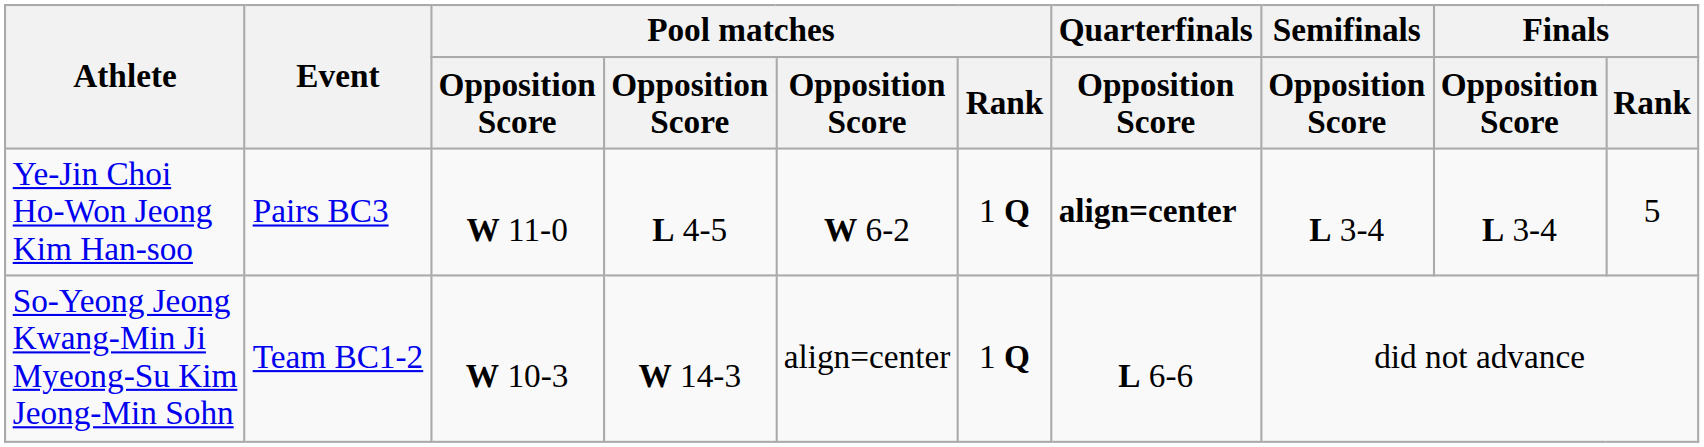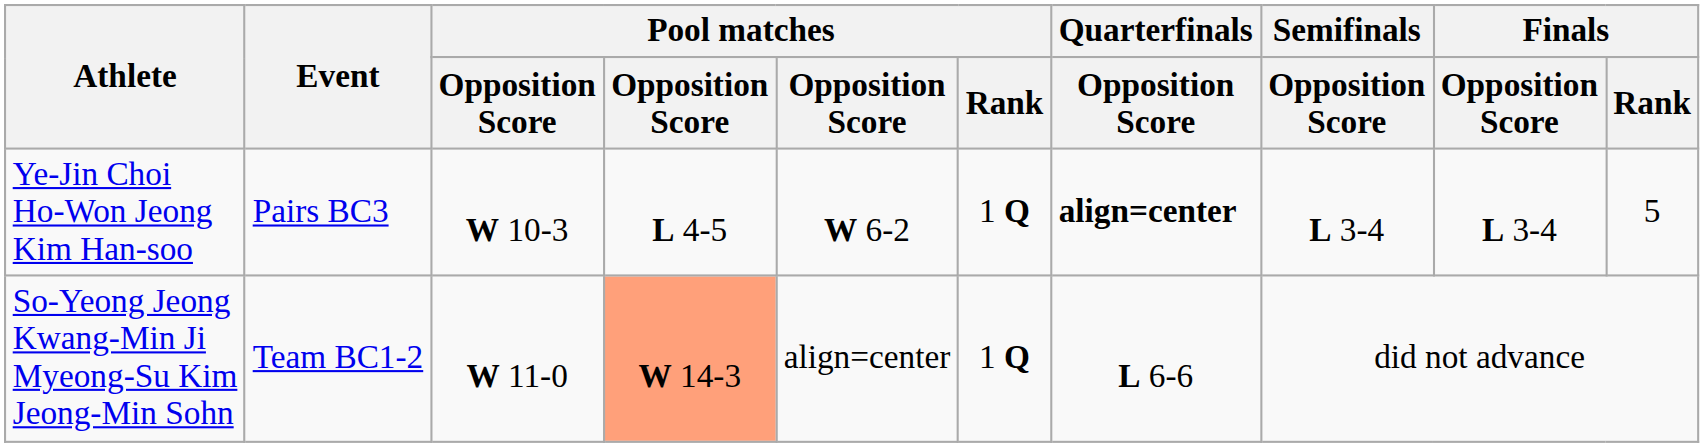(517, 230) W 11-0 -> (517, 230) W 10-3
(517, 376) W 10-3 -> (517, 376) W 11-0
(690, 376) no background -> (690, 376) lightsalmon background
